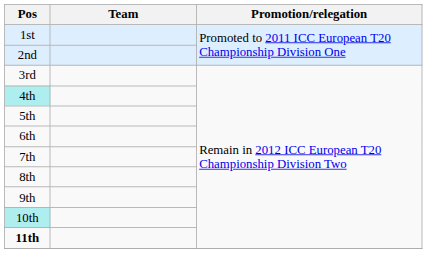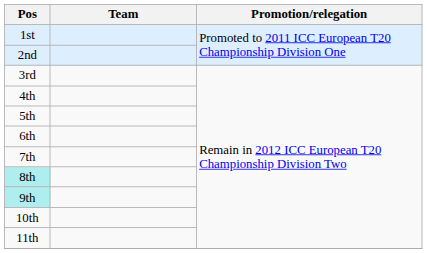(27, 95) paleturquoise background -> (27, 95) no background
(27, 177) no background -> (27, 177) paleturquoise background
(27, 197) no background -> (27, 197) paleturquoise background
(27, 217) paleturquoise background -> (27, 217) no background
(27, 237) bold -> (27, 237) normal
